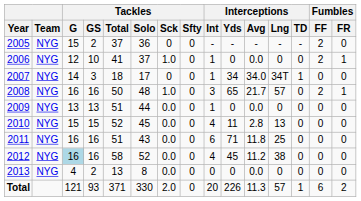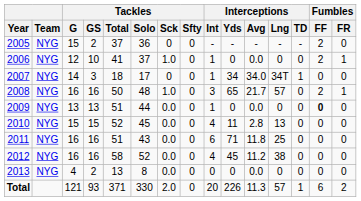(321, 108) normal -> (321, 108) bold
(73, 156) lightblue background -> (73, 156) no background
